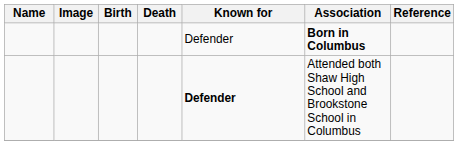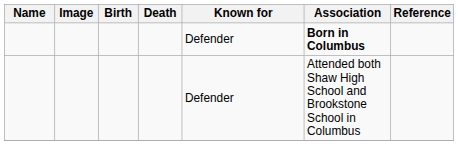(210, 98) bold -> (209, 98) normal
